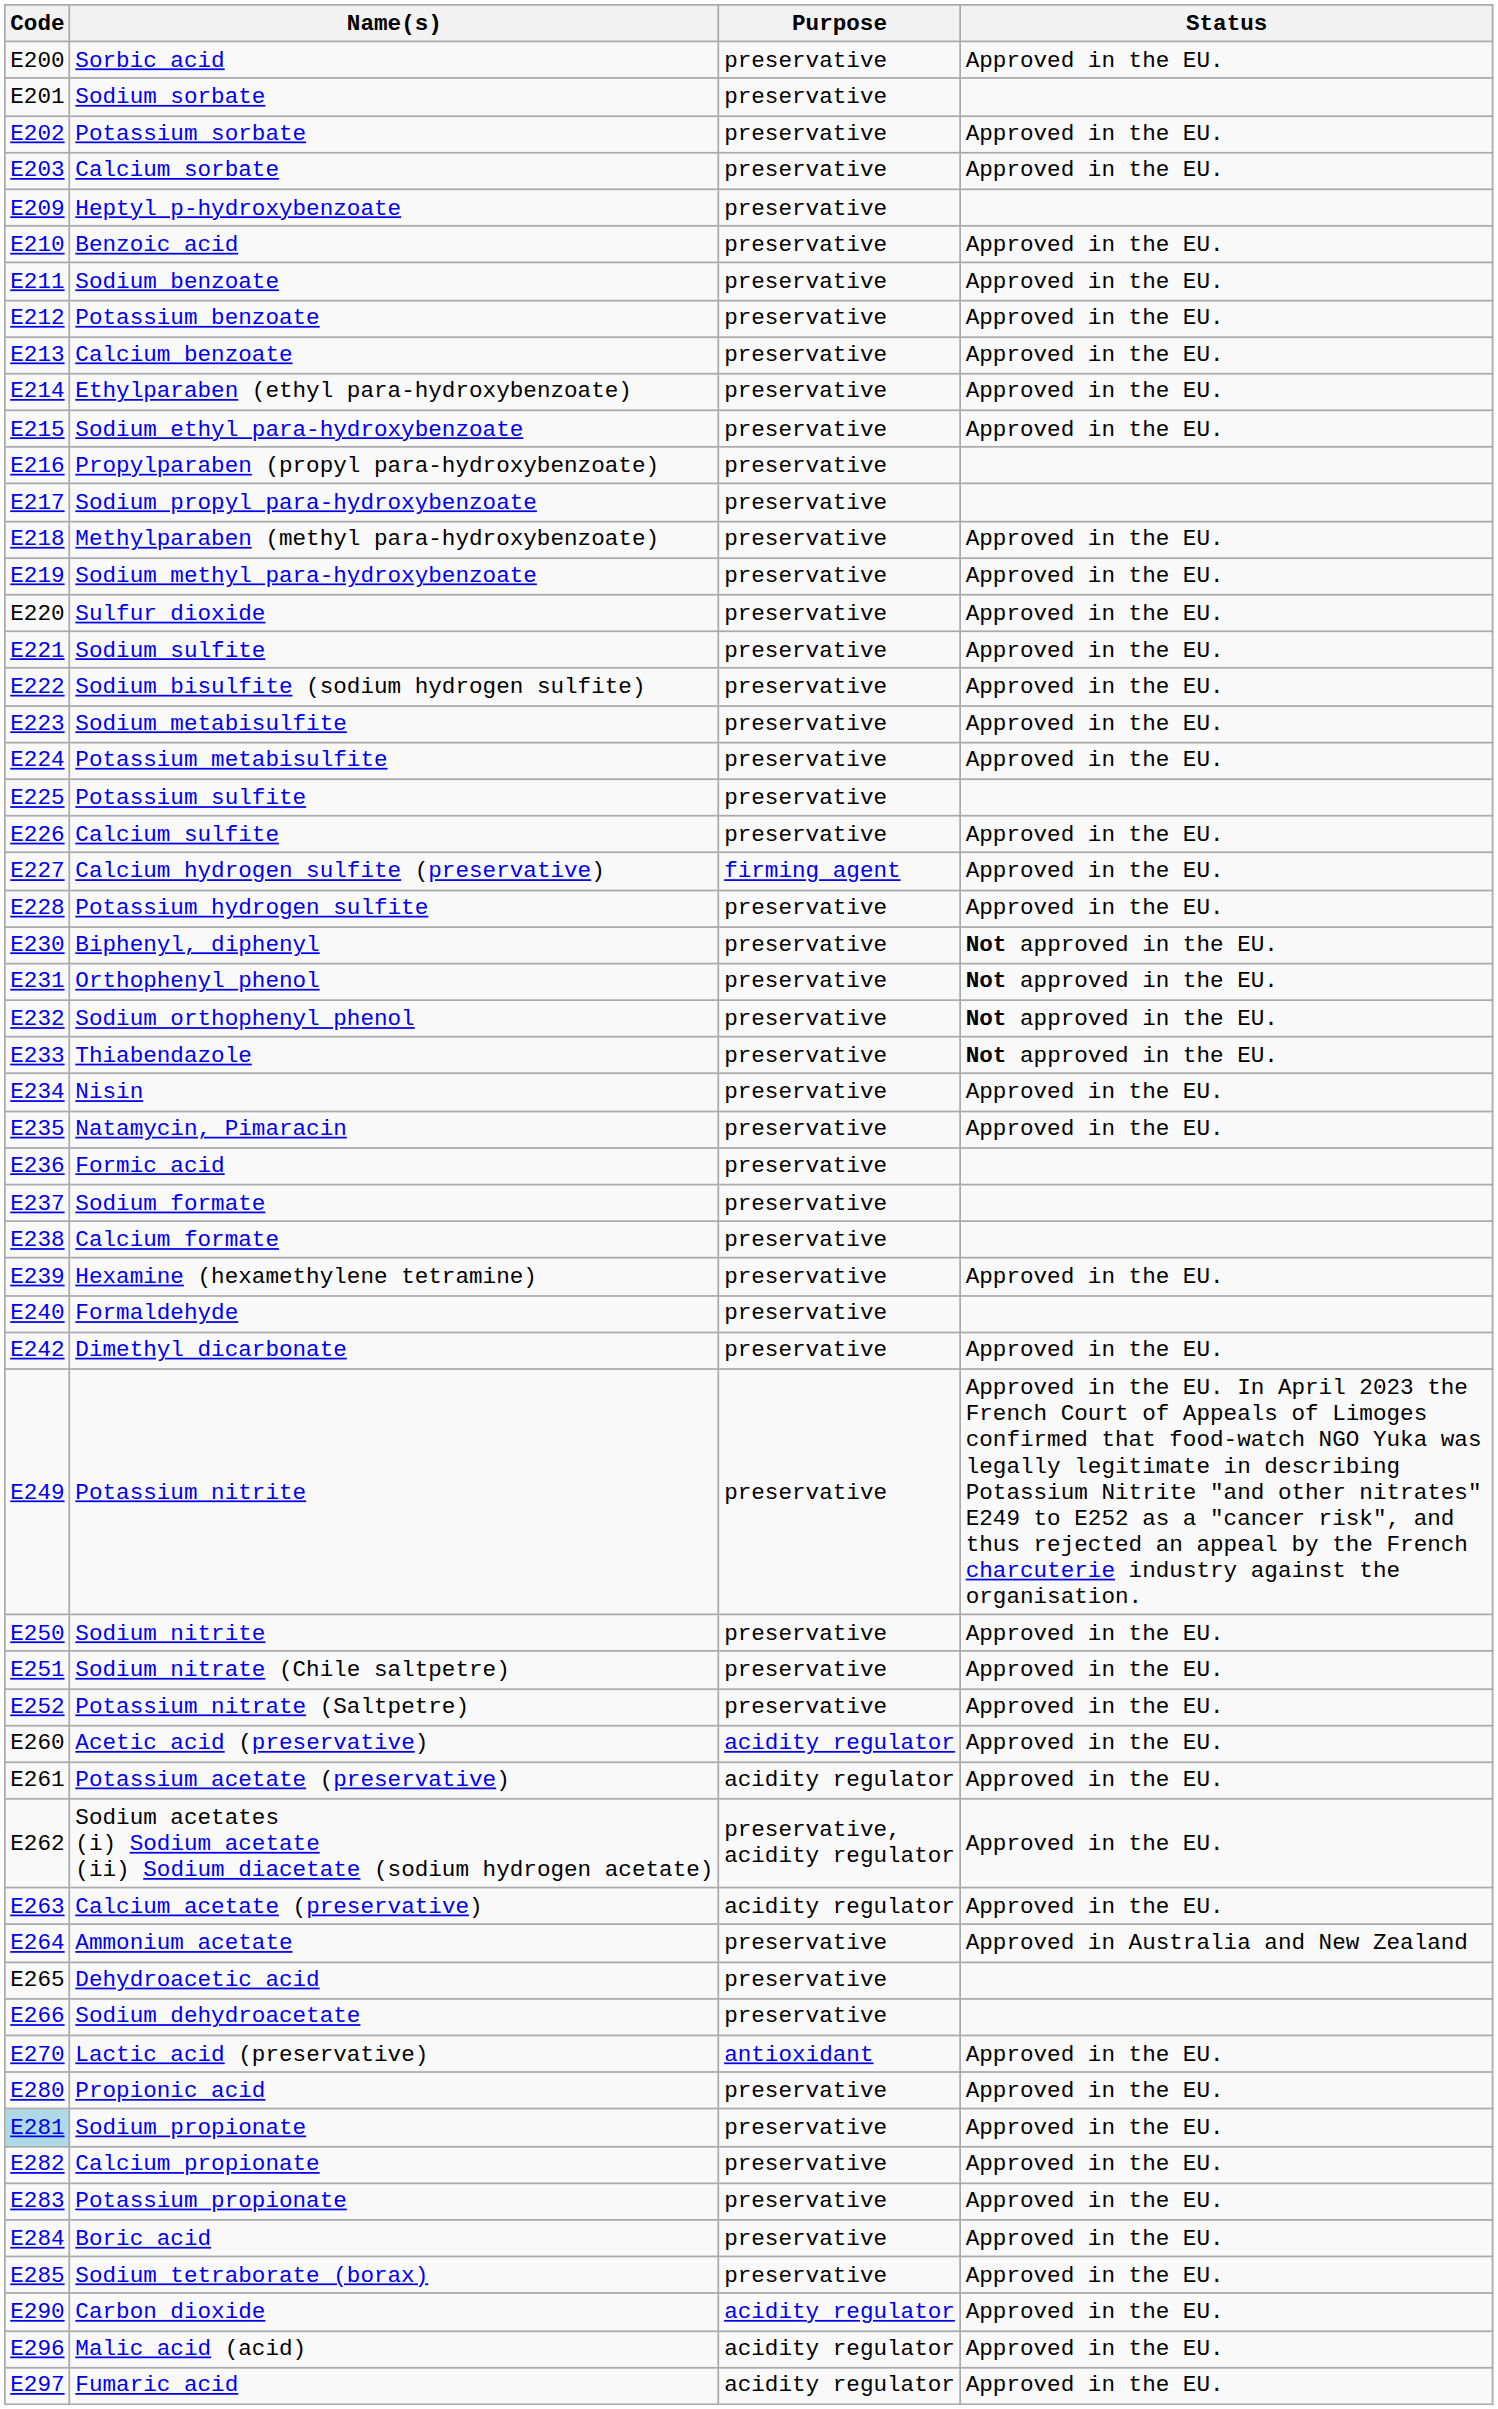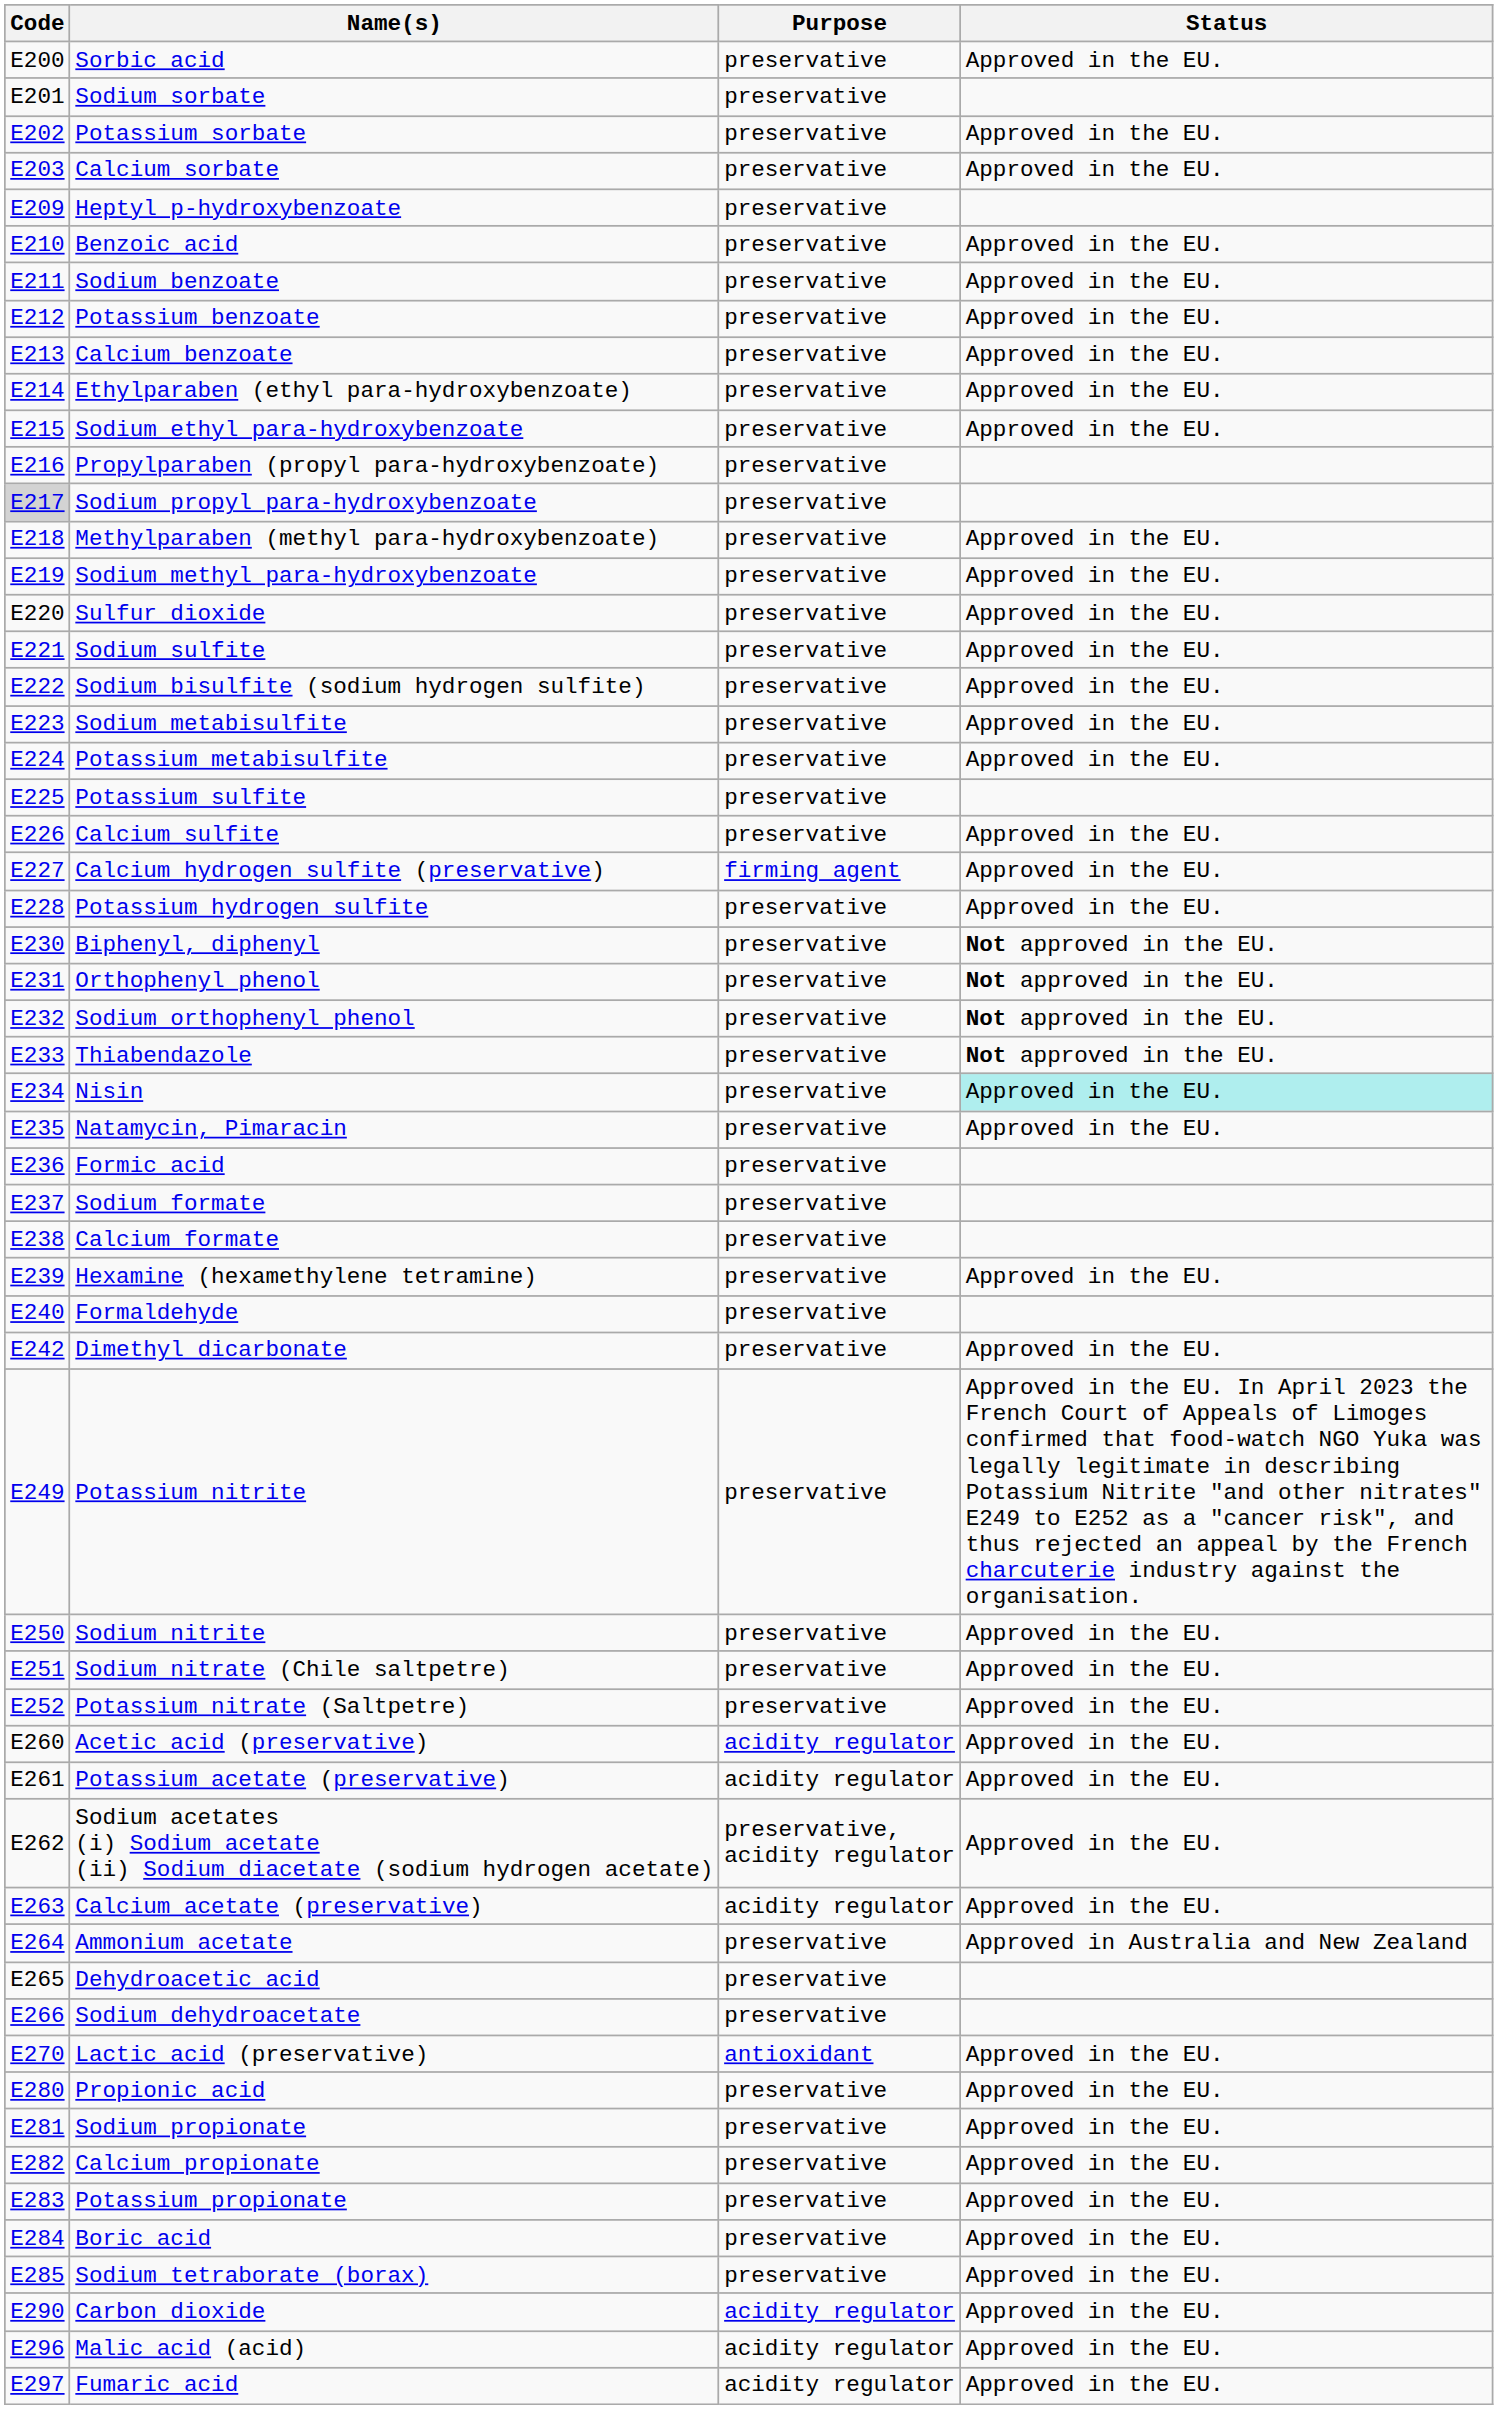(37, 503) no background -> (37, 503) lightgrey background
(1095, 1092) no background -> (1095, 1092) paleturquoise background
(37, 2128) lightblue background -> (37, 2128) no background
